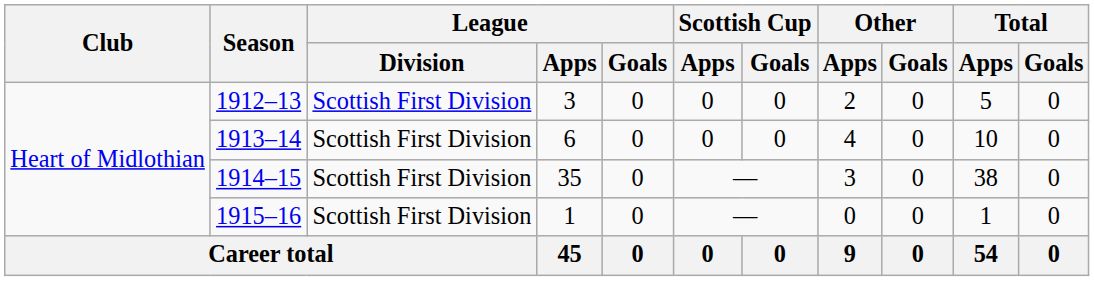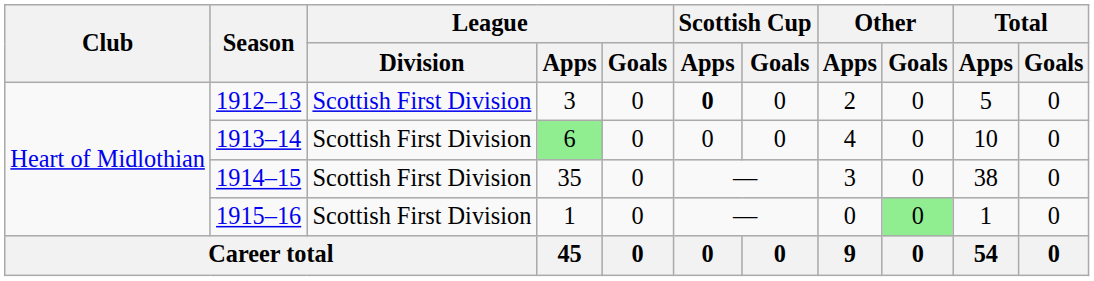(708, 100) normal -> (708, 100) bold
(570, 139) no background -> (570, 139) lightgreen background
(918, 216) no background -> (918, 216) lightgreen background
